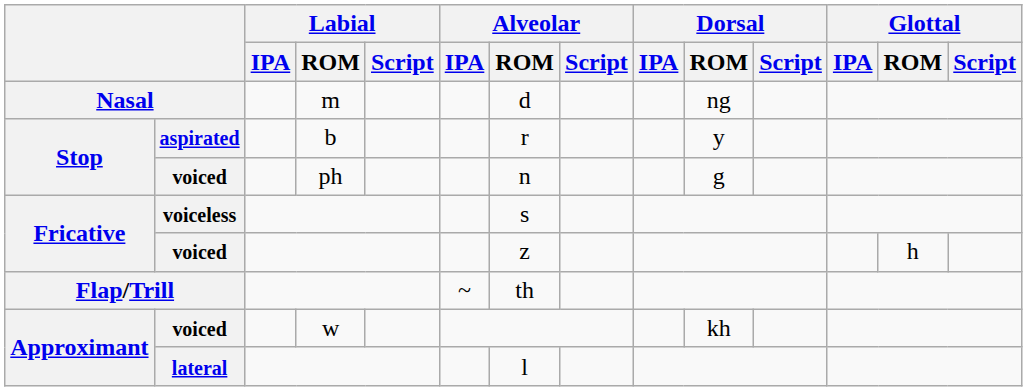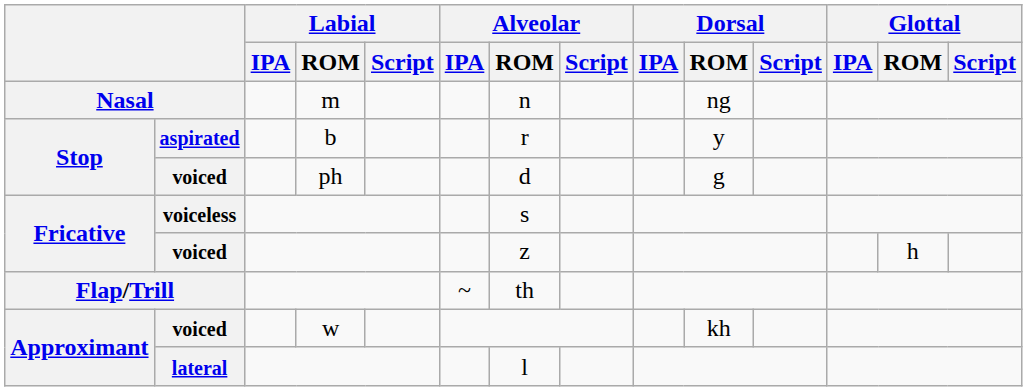(525, 99) d -> (525, 99) n
(525, 175) n -> (525, 175) d
